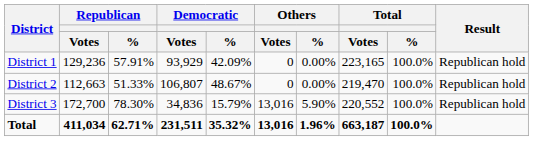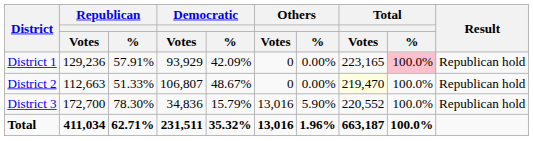(413, 62) no background -> (413, 62) pink background
(363, 83) no background -> (363, 83) lightyellow background
